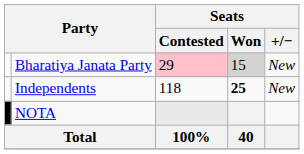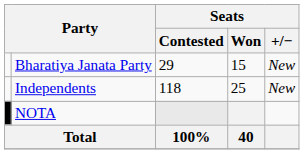(166, 64) pink background -> (166, 64) no background
(238, 64) lightgrey background -> (238, 64) no background
(238, 88) bold -> (238, 88) normal
